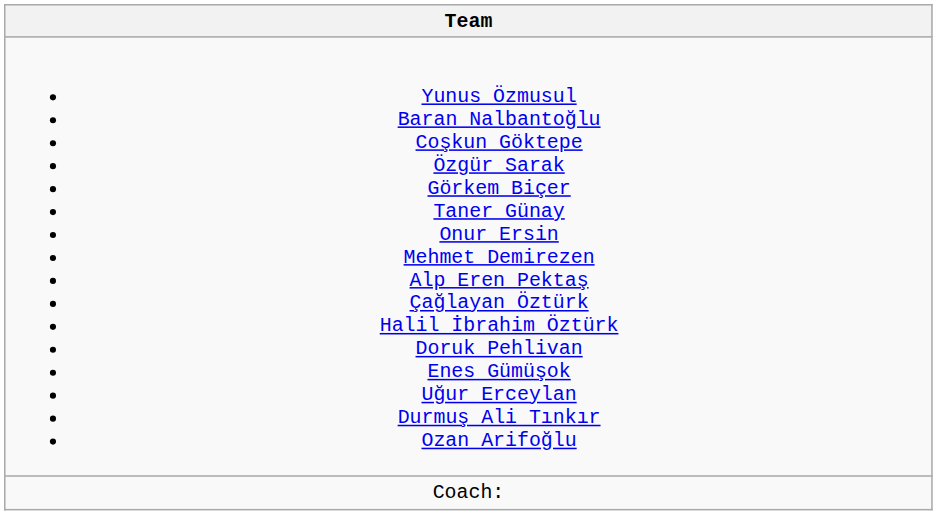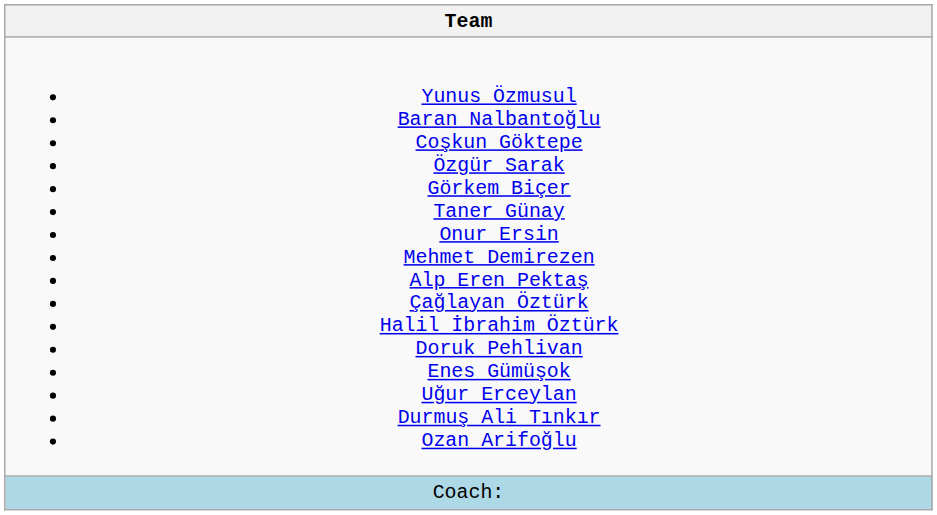(468, 493) no background -> (468, 493) lightblue background
